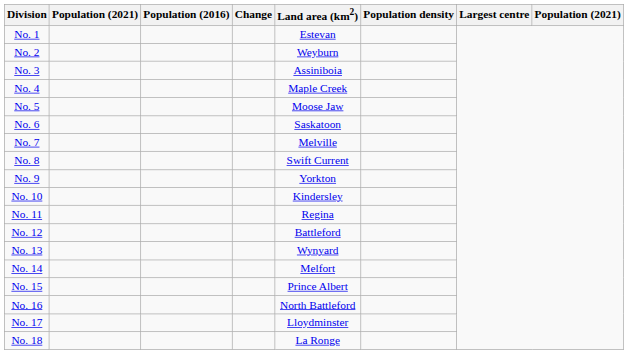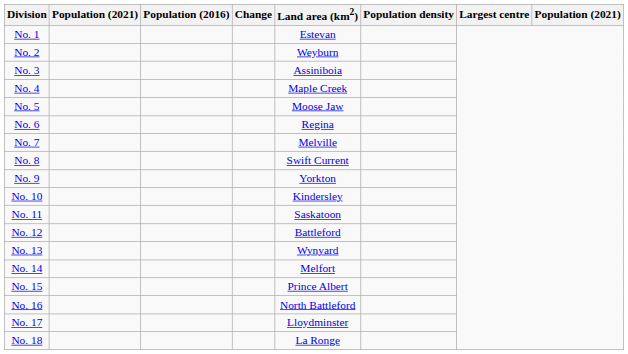(318, 124) Saskatoon -> (318, 124) Regina
(318, 214) Regina -> (318, 214) Saskatoon
